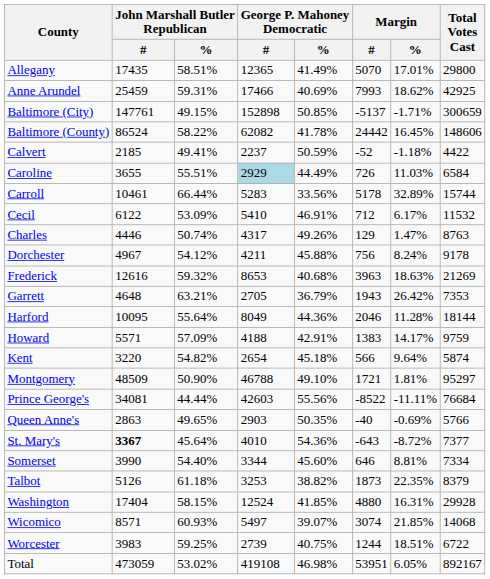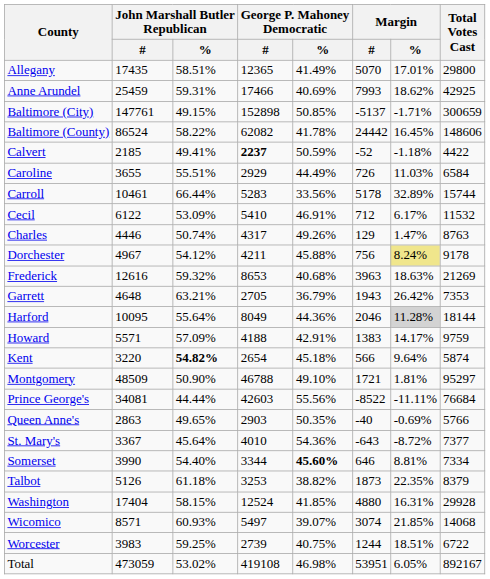(254, 152) normal -> (254, 152) bold
(254, 173) lightblue background -> (254, 173) no background
(410, 255) no background -> (410, 255) khaki background
(413, 317) no background -> (413, 317) lightgrey background
(197, 358) normal -> (197, 358) bold
(128, 440) bold -> (128, 440) normal
(317, 460) normal -> (317, 460) bold
